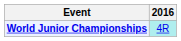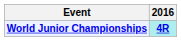(163, 29) normal -> (163, 29) bold
